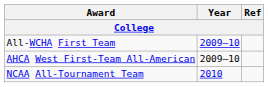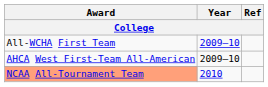(75, 74) no background -> (75, 74) lightsalmon background
